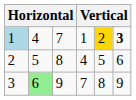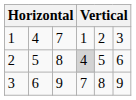(11, 38) lightblue background -> (11, 38) no background
(102, 38) gold background -> (102, 38) no background
(120, 38) bold -> (120, 38) normal
(84, 60) no background -> (84, 60) lightgrey background
(35, 83) lightgreen background -> (35, 83) no background
